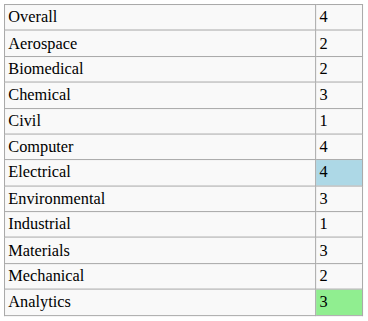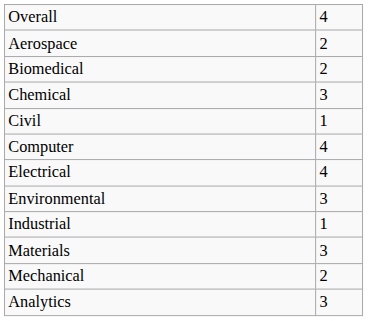(324, 172) lightblue background -> (324, 172) no background
(324, 302) lightgreen background -> (324, 302) no background
